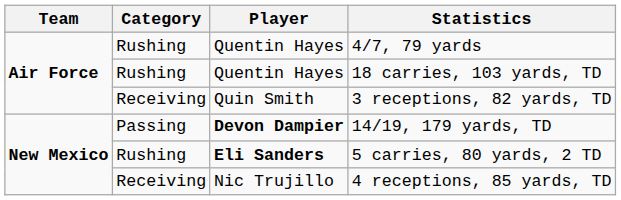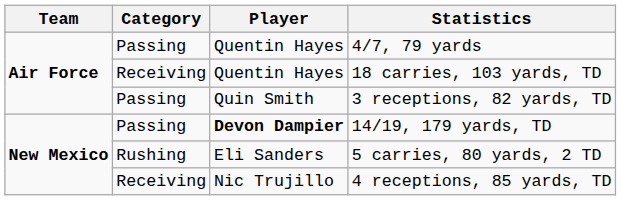(151, 46) Rushing -> (151, 46) Passing
(151, 73) Rushing -> (161, 73) Receiving
(161, 100) Receiving -> (151, 100) Passing
(269, 154) bold -> (269, 154) normal
